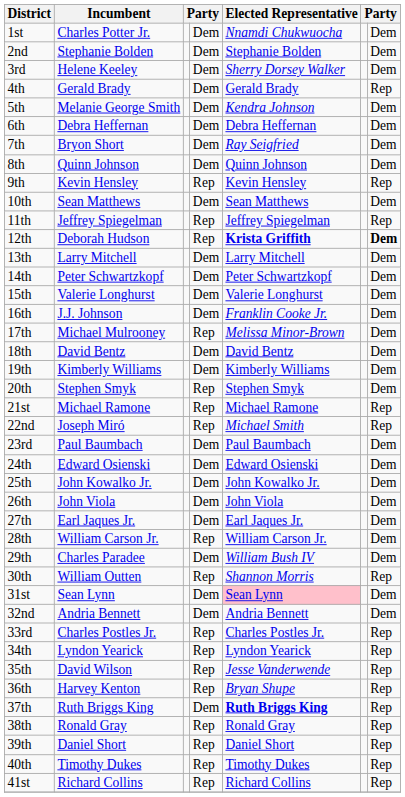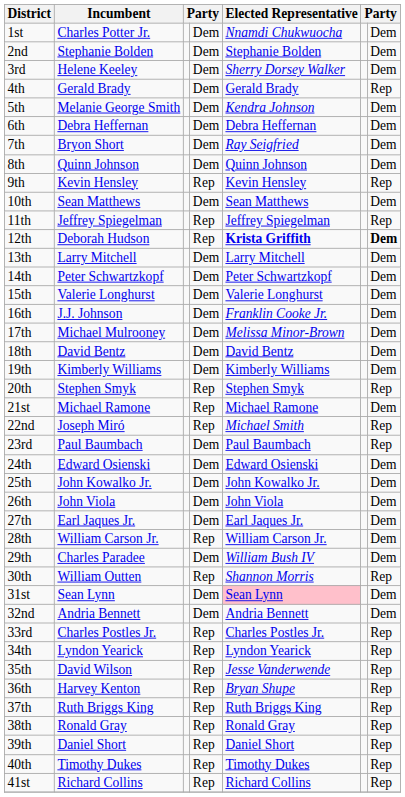(204, 332) Rep -> (206, 332) Dem
(383, 388) Dem -> (381, 388) Rep
(381, 407) Rep -> (383, 407) Dem
(383, 445) Dem -> (381, 445) Rep
(206, 707) Dem -> (204, 707) Rep
(277, 707) bold -> (274, 707) normal
